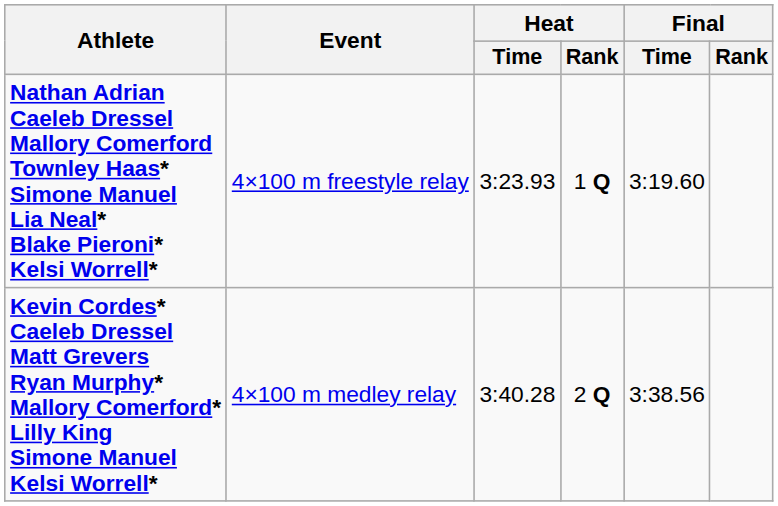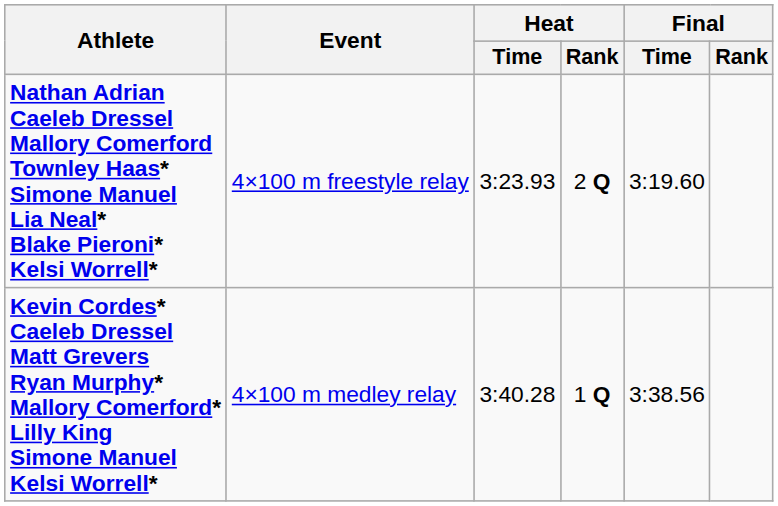(592, 181) 1 Q -> (592, 181) 2 Q
(592, 394) 2 Q -> (592, 394) 1 Q
